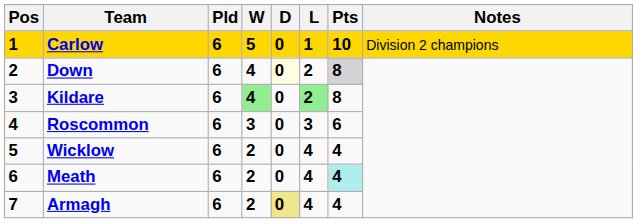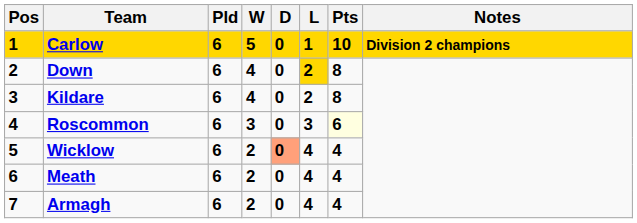(432, 45) normal -> (438, 44) bold
(279, 71) lightyellow background -> (279, 71) no background
(308, 71) no background -> (308, 71) gold background
(337, 71) lightgrey background -> (337, 71) no background
(251, 97) lightgreen background -> (251, 97) no background
(308, 97) lightgreen background -> (308, 97) no background
(337, 124) no background -> (337, 124) lightyellow background
(279, 151) no background -> (279, 151) lightsalmon background
(337, 177) paleturquoise background -> (337, 177) no background
(279, 204) khaki background -> (279, 204) no background
